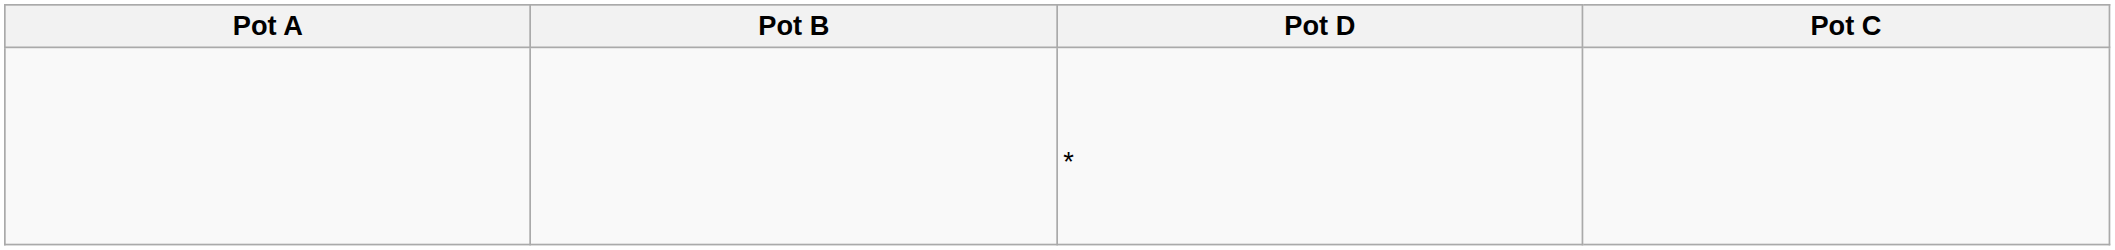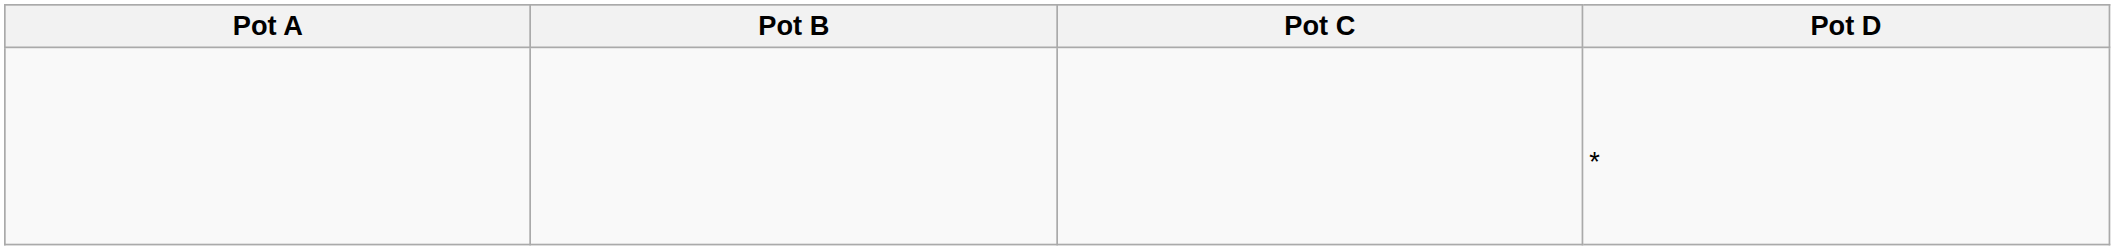columns swapped: (1846, 26) <-> (1320, 26)
